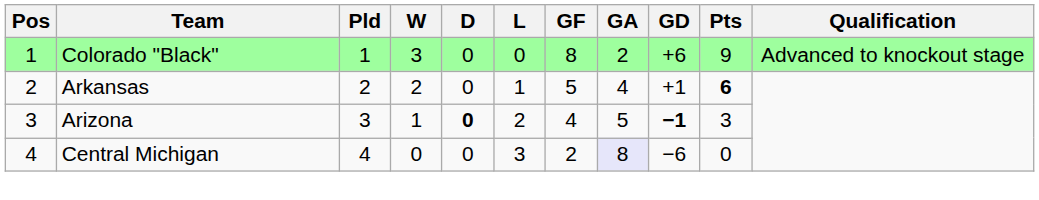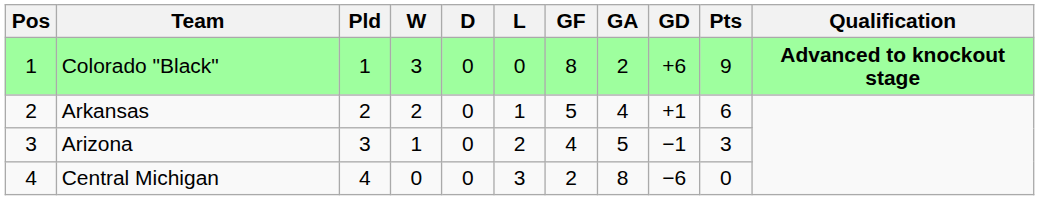(893, 54) normal -> (893, 66) bold
(726, 87) bold -> (726, 111) normal
(468, 120) bold -> (468, 144) normal
(674, 120) bold -> (674, 144) normal
(623, 154) lavender background -> (623, 177) no background
